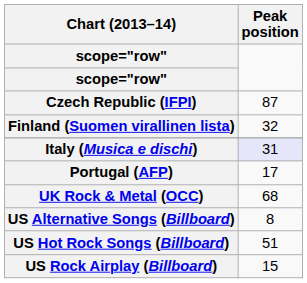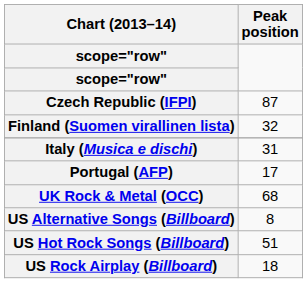(270, 149) lavender background -> (270, 149) no background
(270, 266) 15 -> (270, 266) 18
